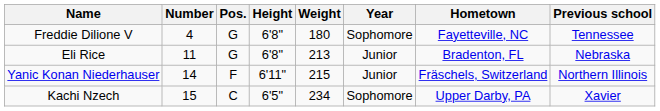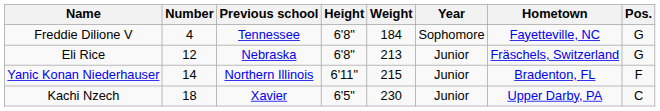columns swapped: (233, 14) <-> (603, 14)
(319, 34) 180 -> (391, 34) 184
(189, 55) 11 -> (189, 55) 12
(483, 55) Bradenton, FL -> (555, 55) Fräschels, Switzerland
(483, 75) Fräschels, Switzerland -> (555, 75) Bradenton, FL
(189, 95) 15 -> (189, 95) 18
(319, 95) 234 -> (391, 95) 230
(380, 95) Sophomore -> (451, 95) Junior
